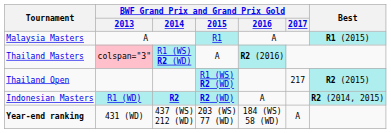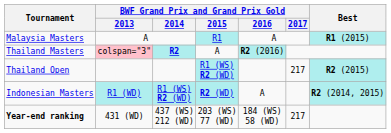(174, 56) R1 (WS) R2 (WD) -> (174, 52) R2
(174, 98) R2 -> (174, 93) R1 (WS) R2 (WD)
(298, 116) A -> (298, 116) 217
